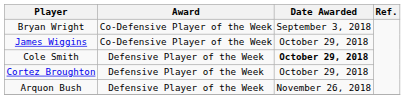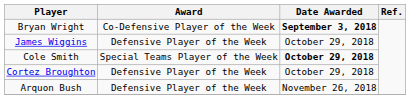(324, 27) normal -> (329, 27) bold
(186, 42) Co-Defensive Player of the Week -> (189, 42) Defensive Player of the Week
(186, 57) Defensive Player of the Week -> (189, 57) Special Teams Player of the Week
